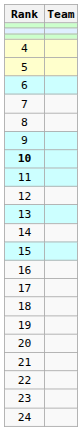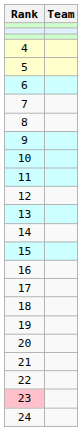(25, 159) bold -> (25, 159) normal
(25, 398) no background -> (25, 398) pink background
